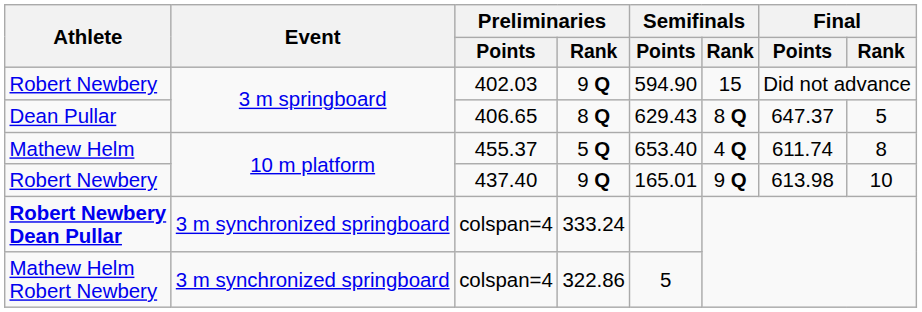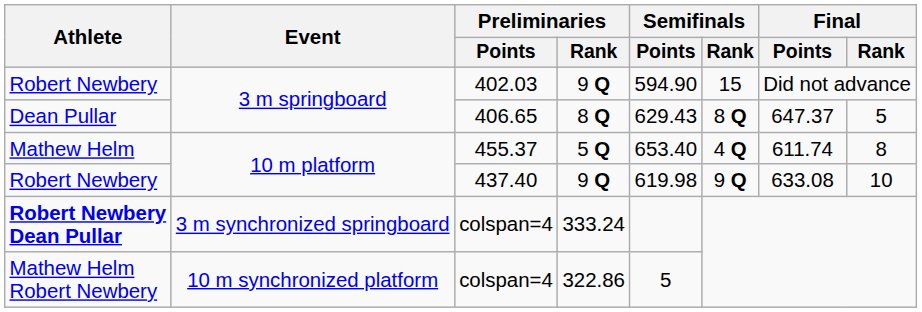(666, 181) 165.01 -> (666, 181) 619.98
(802, 181) 613.98 -> (802, 181) 633.08
(313, 280) 3 m synchronized springboard -> (313, 280) 10 m synchronized platform
